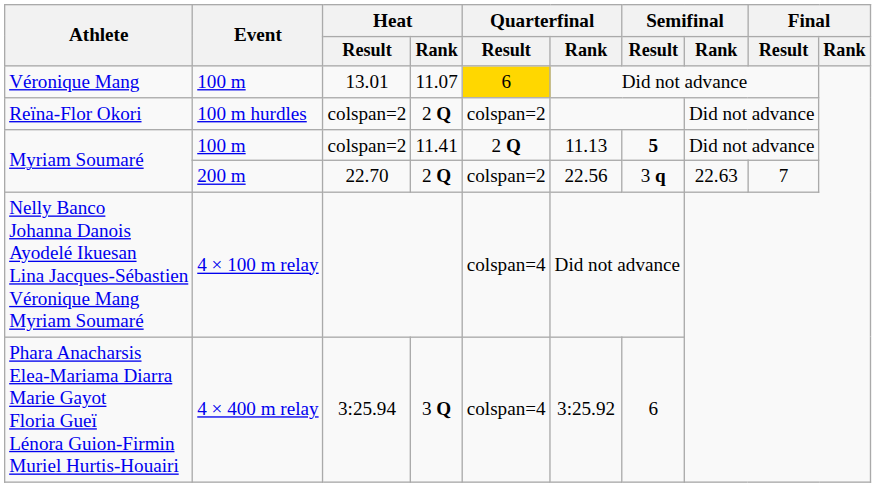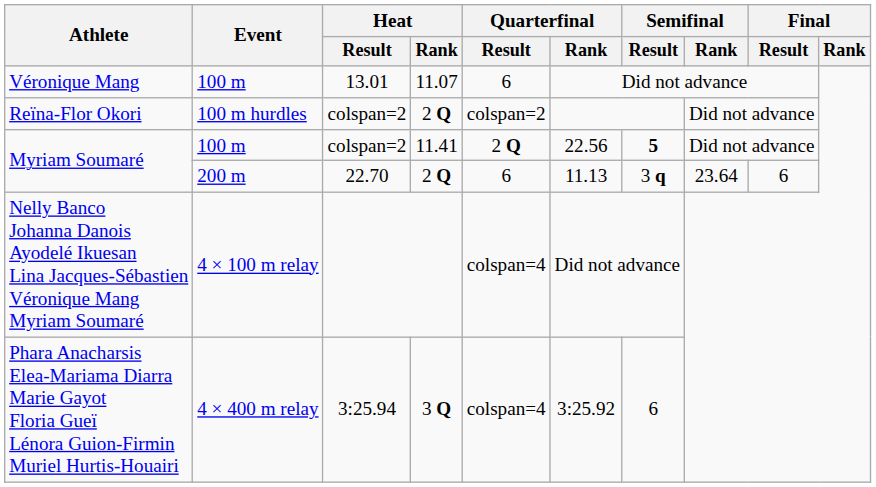(506, 82) gold background -> (506, 82) no background
(586, 145) 11.13 -> (586, 145) 22.56
(506, 176) colspan=2 -> (506, 176) 6
(586, 176) 22.56 -> (586, 176) 11.13
(716, 176) 22.63 -> (716, 176) 23.64
(783, 176) 7 -> (783, 176) 6
